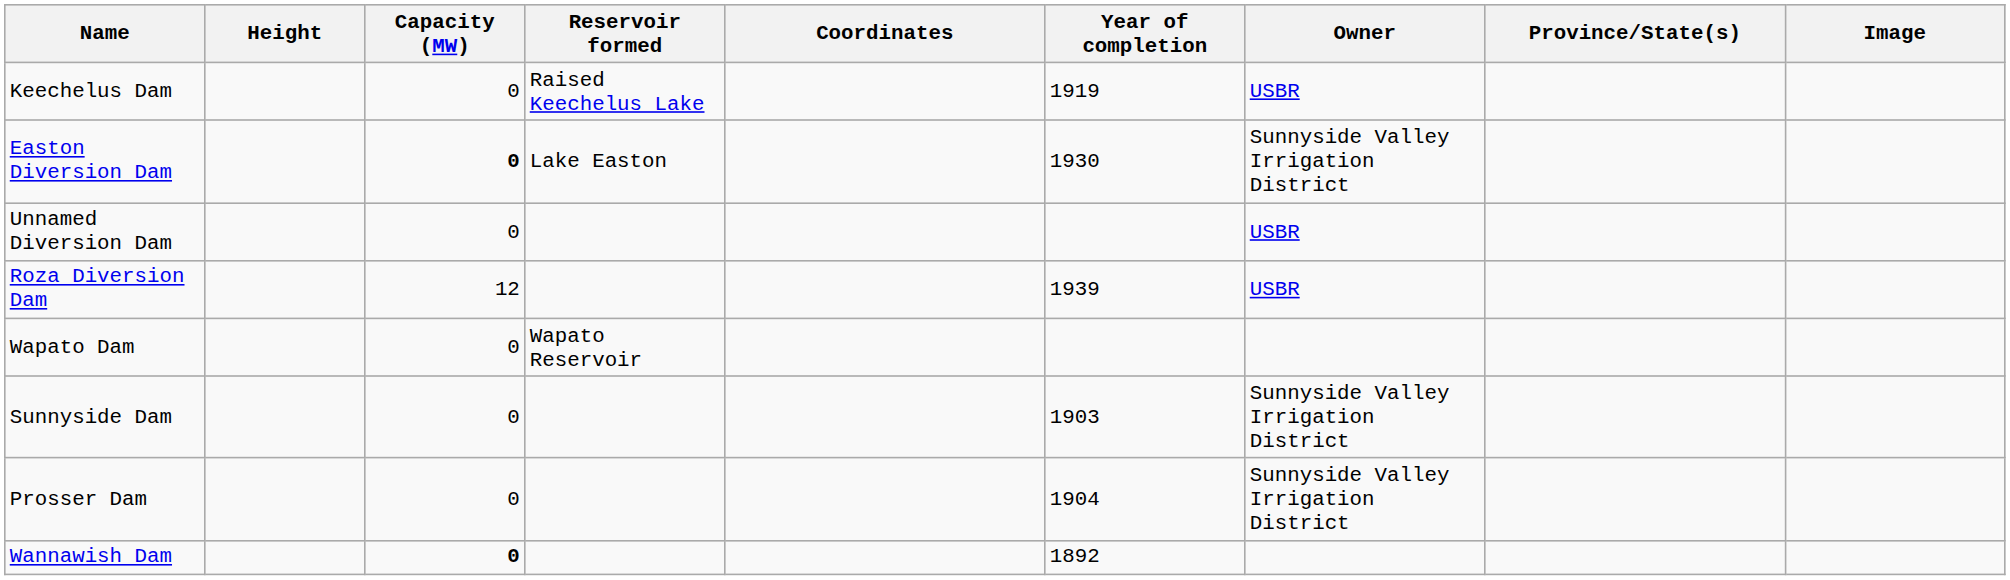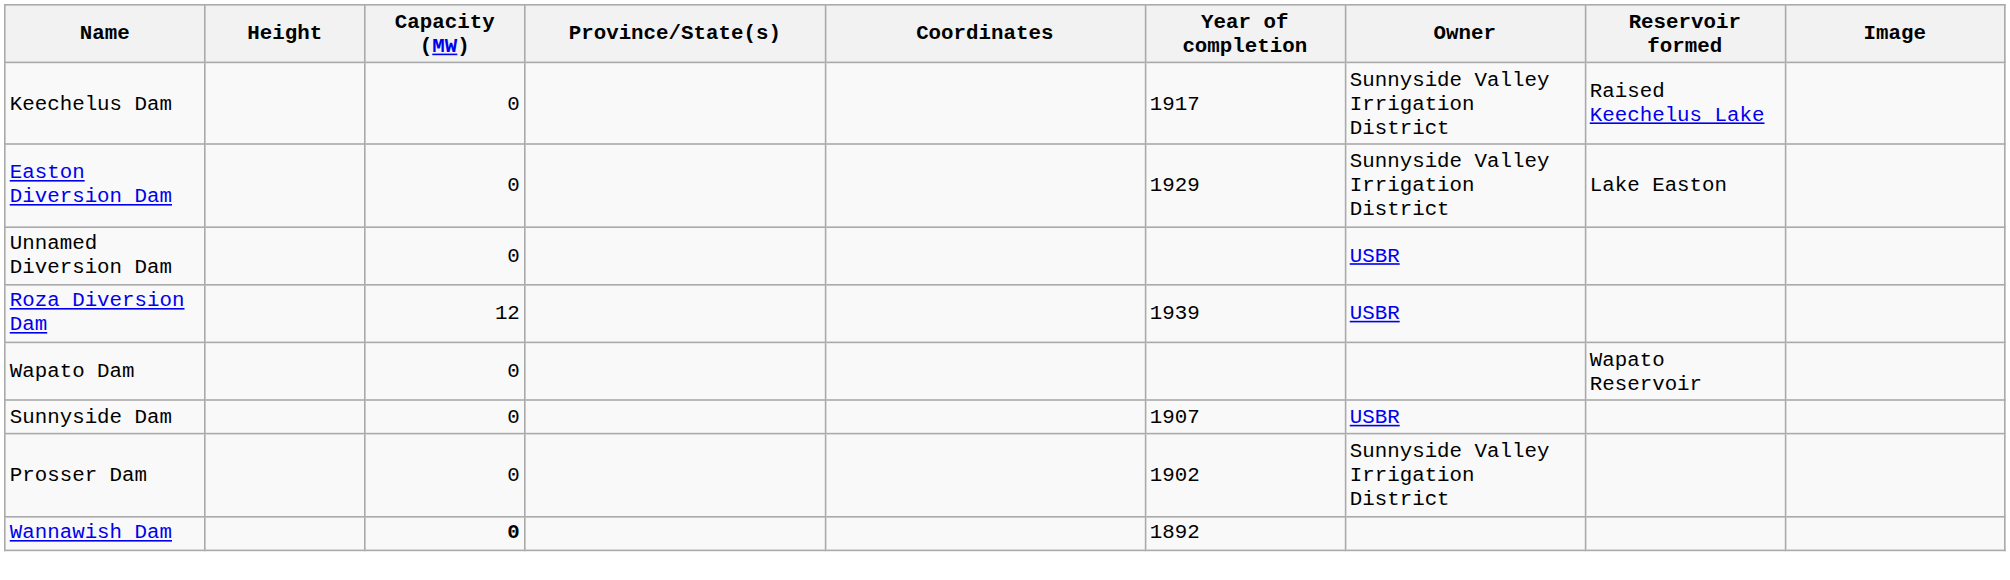columns swapped: (1635, 34) <-> (625, 34)
(1075, 92) 1919 -> (1175, 104) 1917
(1275, 92) USBR -> (1450, 104) Sunnyside Valley Irrigation District
(514, 162) bold -> (514, 186) normal
(1075, 162) 1930 -> (1175, 186) 1929
(1075, 417) 1903 -> (1175, 417) 1907
(1350, 417) Sunnyside Valley Irrigation District -> (1375, 417) USBR
(1075, 499) 1904 -> (1175, 475) 1902
